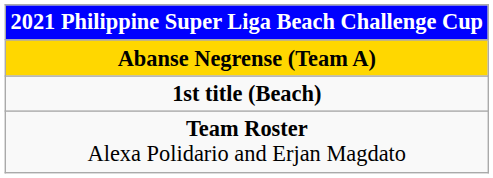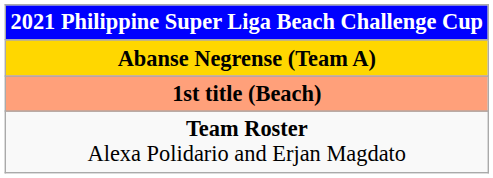(247, 93) no background -> (247, 93) lightsalmon background
